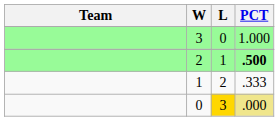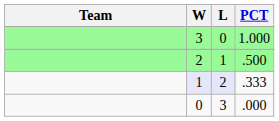(254, 60) bold -> (254, 60) normal
(199, 82) no background -> (199, 82) lavender background
(223, 82) no background -> (223, 82) lavender background
(223, 104) gold background -> (223, 104) no background
(254, 104) khaki background -> (254, 104) no background
